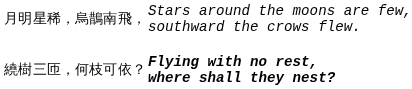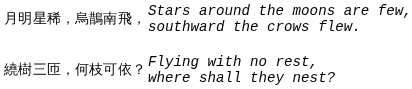(242, 70) bold -> (242, 70) normal
